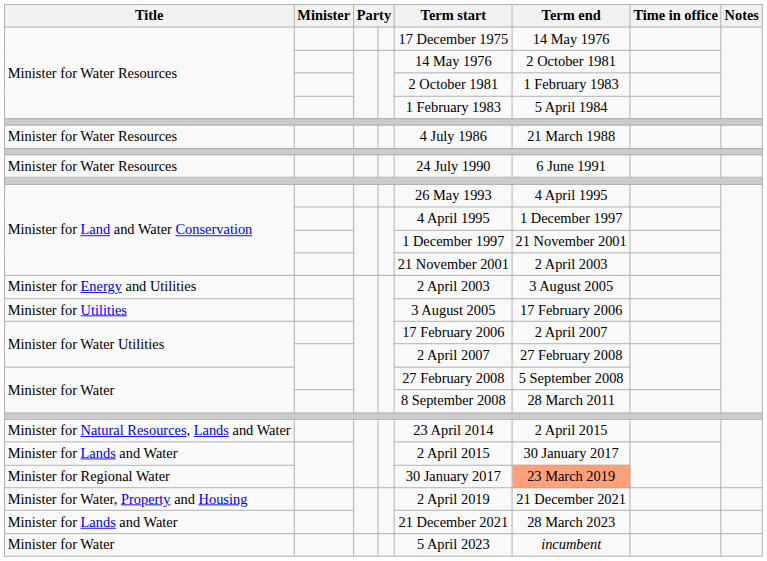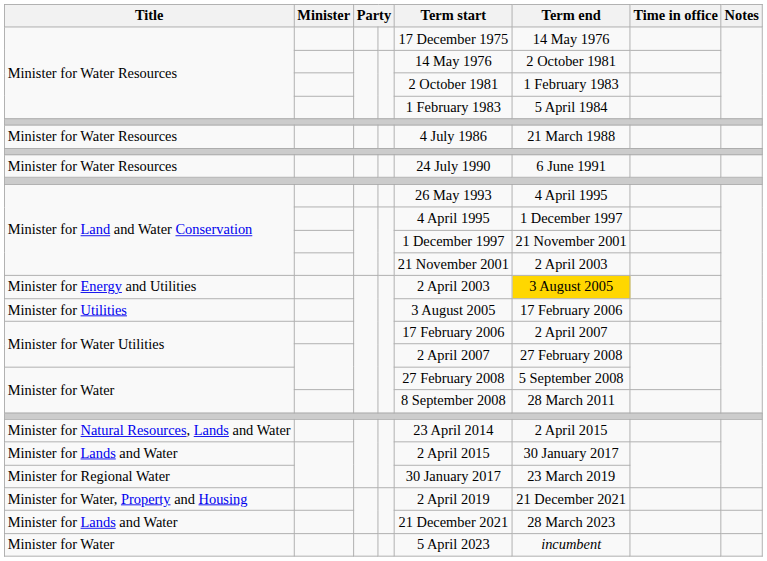(571, 287) no background -> (571, 287) gold background
(571, 476) lightsalmon background -> (571, 476) no background
